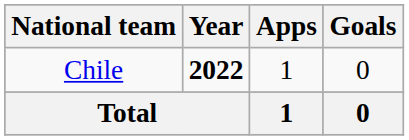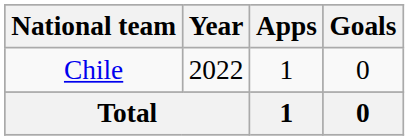(216, 69) bold -> (216, 69) normal
